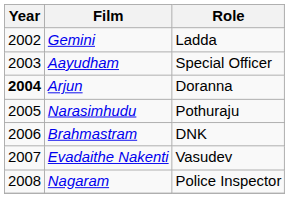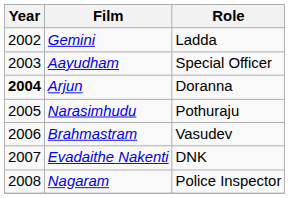(191, 134) DNK -> (204, 134) Vasudev
(204, 157) Vasudev -> (191, 157) DNK
